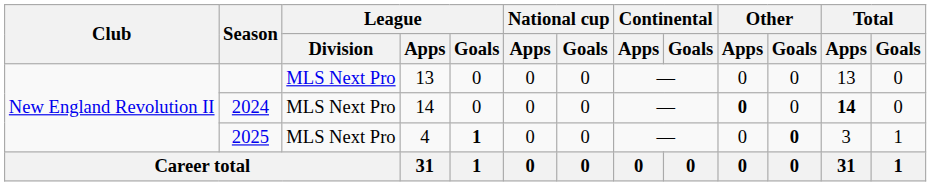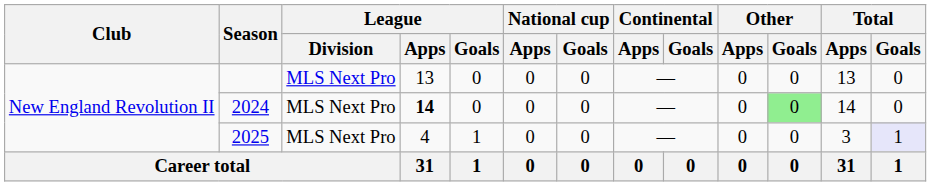(425, 107) normal -> (425, 107) bold
(742, 107) bold -> (742, 107) normal
(794, 107) no background -> (794, 107) lightgreen background
(846, 107) bold -> (846, 107) normal
(477, 136) bold -> (477, 136) normal
(794, 136) bold -> (794, 136) normal
(898, 136) no background -> (898, 136) lavender background
